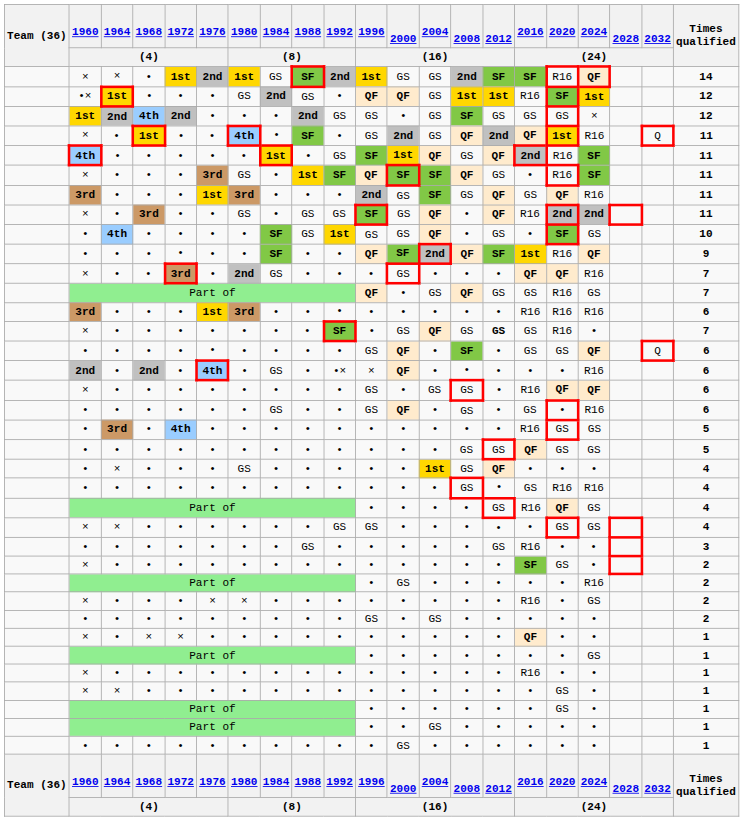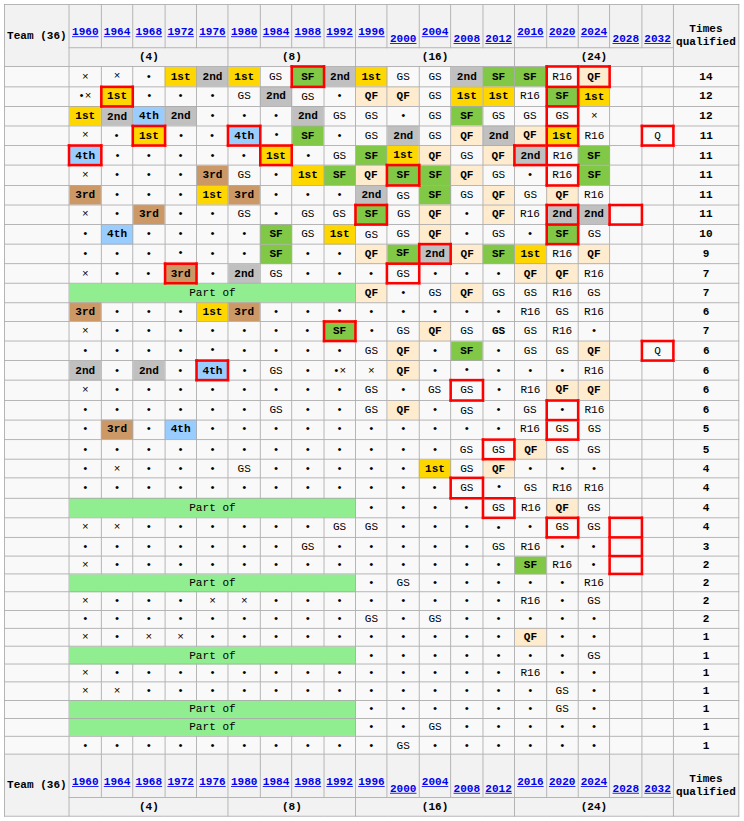(562, 312) R16 -> (562, 312) GS
(562, 565) GS -> (562, 565) R16
